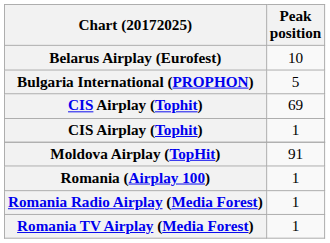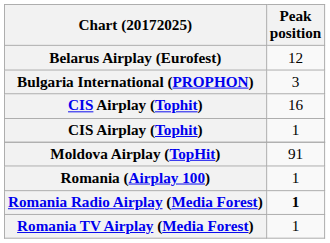(295, 57) 10 -> (295, 57) 12
(295, 81) 5 -> (295, 81) 3
(295, 105) 69 -> (295, 105) 16
(295, 202) normal -> (295, 202) bold
